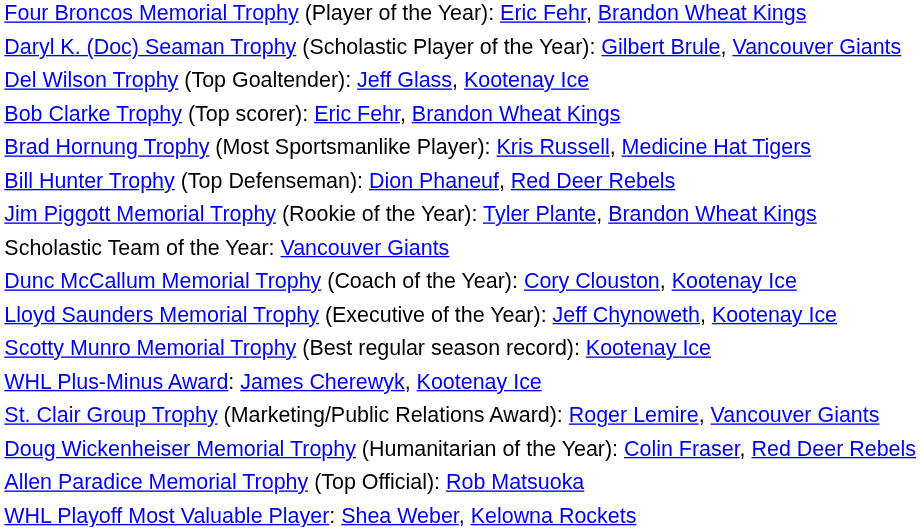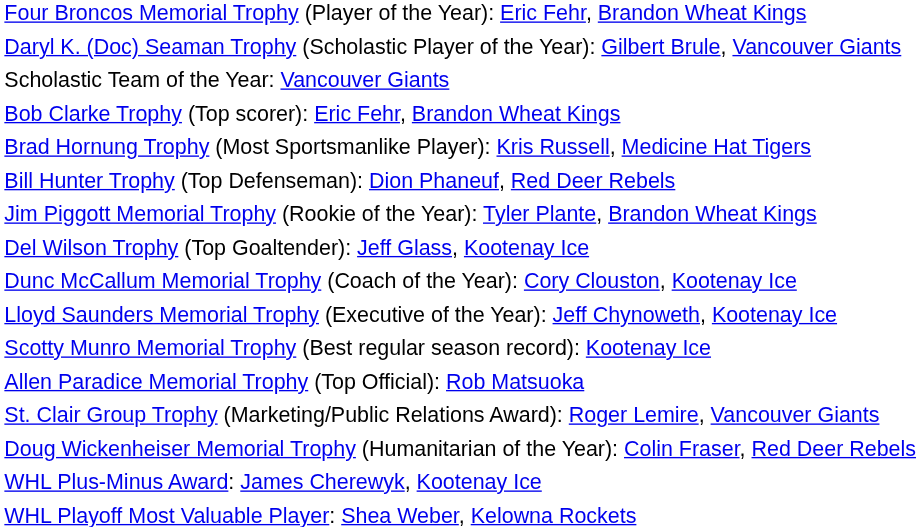(297, 80) Del Wilson Trophy (Top Goaltender): Jeff Glass, Kootenay Ice -> (227, 80) Scholastic Team of the Year: Vancouver Giants
(227, 247) Scholastic Team of the Year: Vancouver Giants -> (297, 247) Del Wilson Trophy (Top Goaltender): Jeff Glass, Kootenay Ice
(273, 381) WHL Plus-Minus Award: James Cherewyk, Kootenay Ice -> (294, 381) Allen Paradice Memorial Trophy (Top Official): Rob Matsuoka
(294, 482) Allen Paradice Memorial Trophy (Top Official): Rob Matsuoka -> (273, 482) WHL Plus-Minus Award: James Cherewyk, Kootenay Ice
